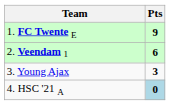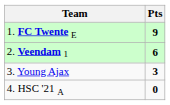(155, 90) lightblue background -> (155, 90) no background
